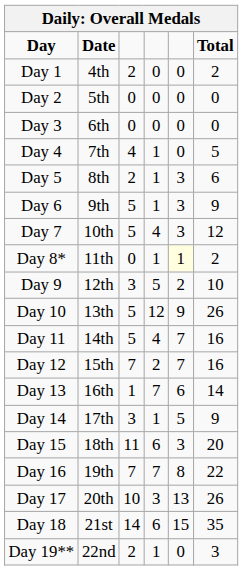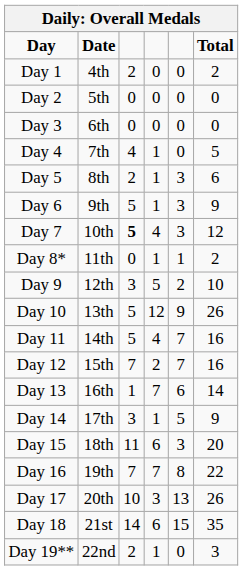(132, 231) normal -> (132, 231) bold
(181, 258) lightyellow background -> (181, 258) no background
